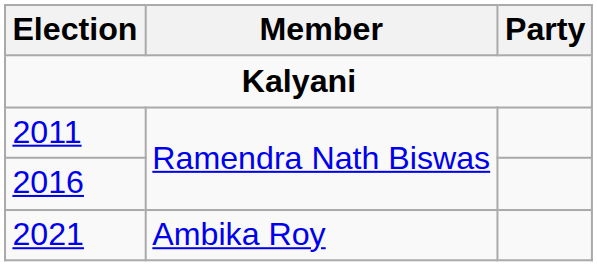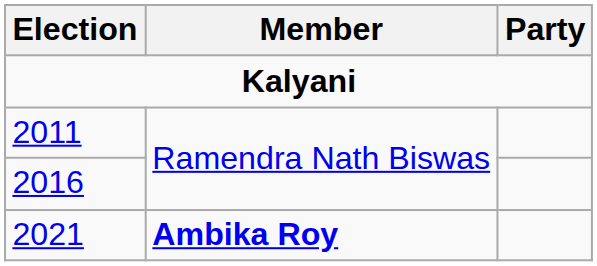(239, 234) normal -> (245, 234) bold
